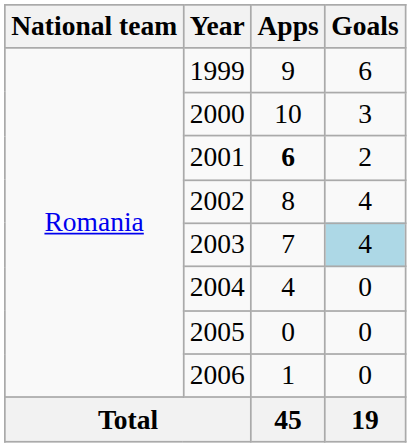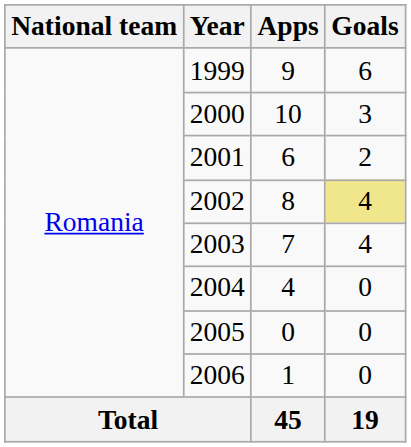(288, 157) bold -> (288, 157) normal
(365, 200) no background -> (365, 200) khaki background
(365, 244) lightblue background -> (365, 244) no background
